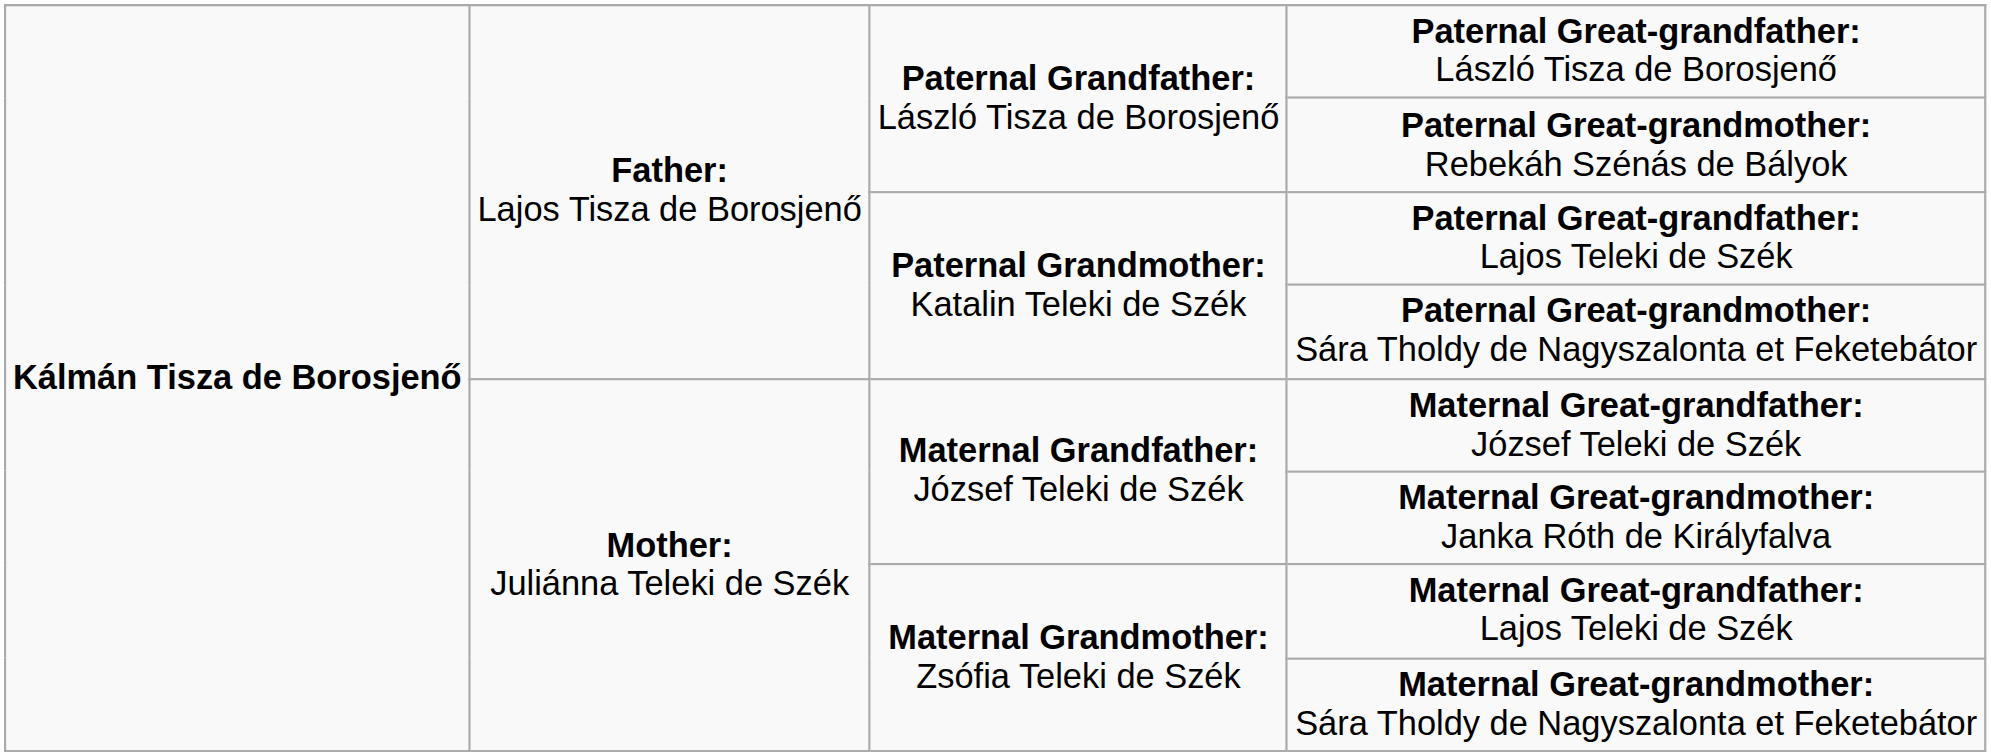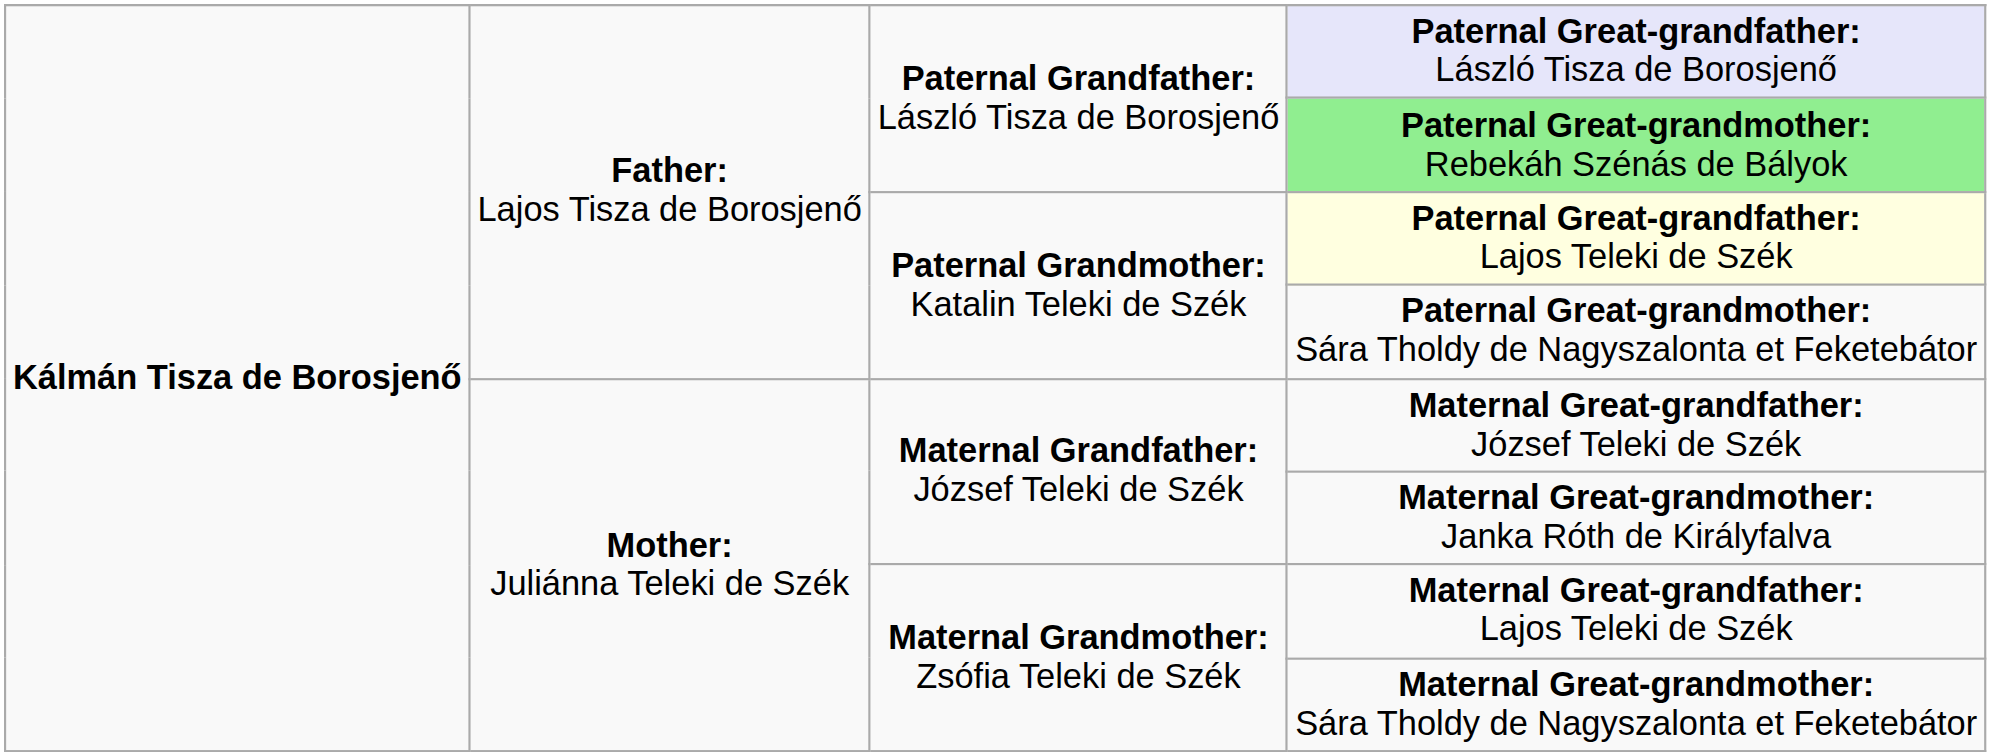(1636, 51) no background -> (1636, 51) lavender background
(1636, 144) no background -> (1636, 144) lightgreen background
(1636, 237) no background -> (1636, 237) lightyellow background
